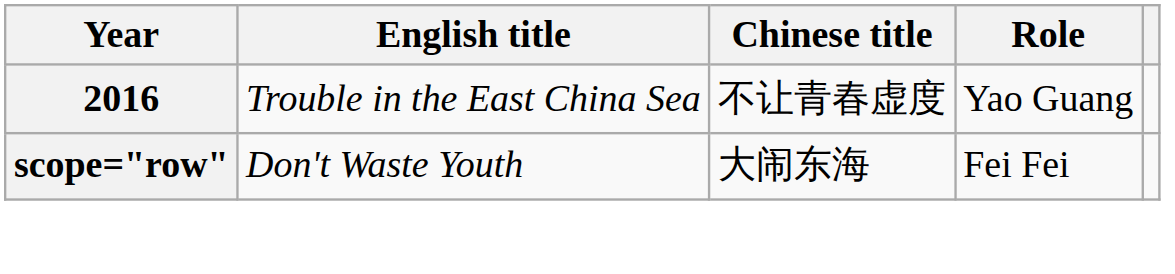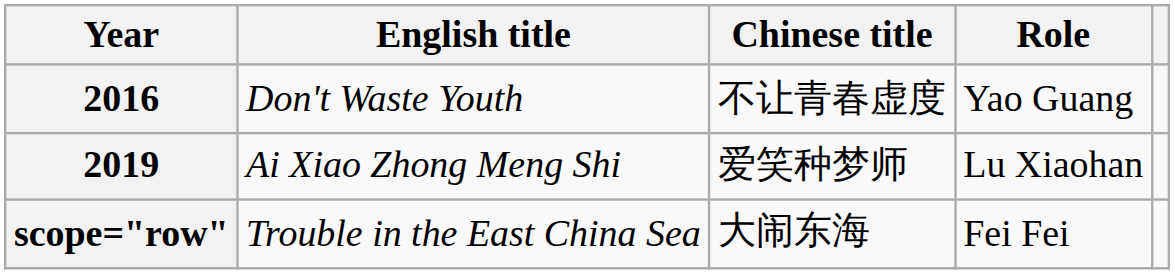(473, 98) Trouble in the East China Sea -> (385, 98) Don't Waste Youth
+ row: (121, 165)
(385, 165) Don't Waste Youth -> (473, 232) Trouble in the East China Sea
